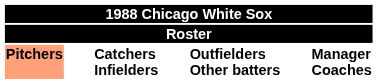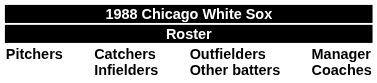(34, 54) lightsalmon background -> (34, 54) no background
